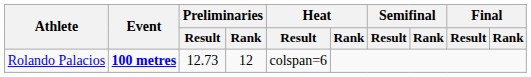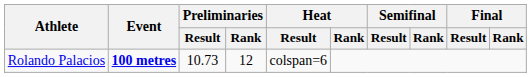(202, 61) 12.73 -> (202, 61) 10.73
